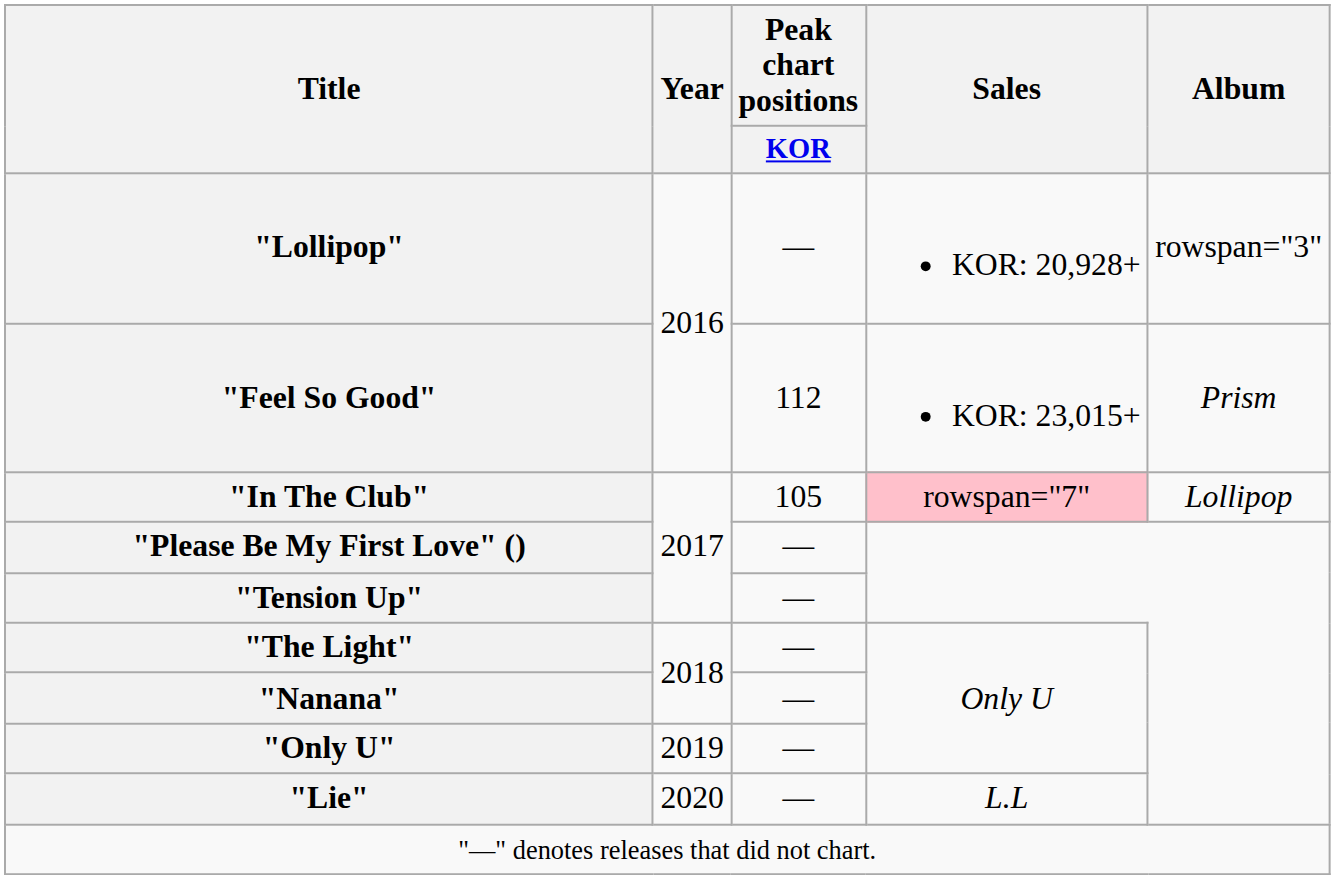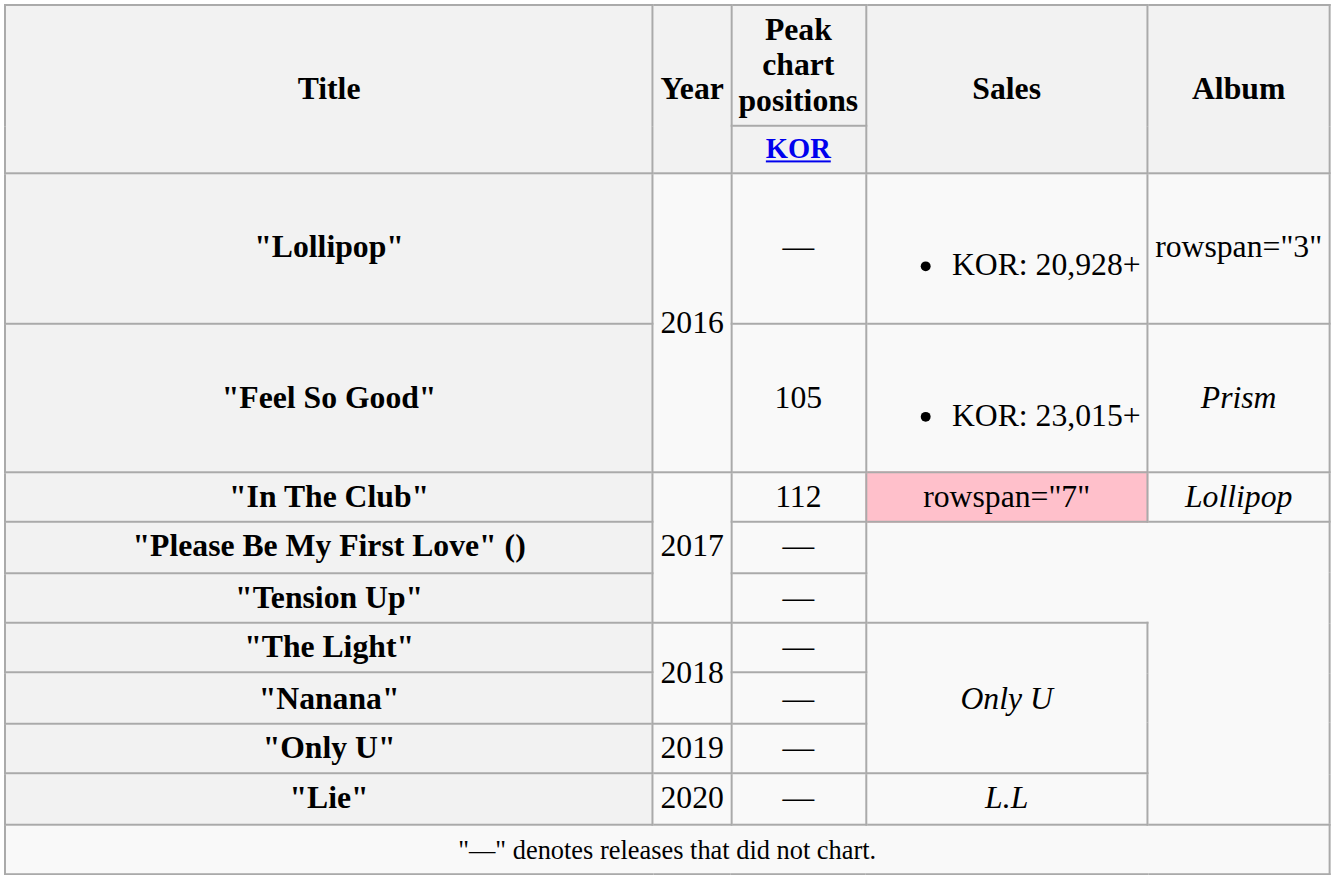(798, 396) 112 -> (798, 396) 105
(798, 496) 105 -> (798, 496) 112
